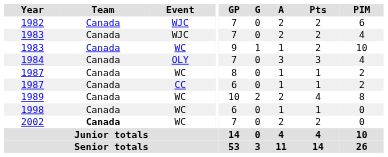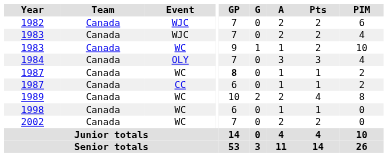(234, 72) normal -> (234, 72) bold
(103, 122) bold -> (103, 122) normal
